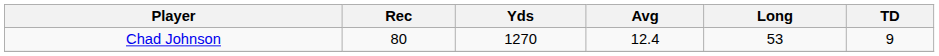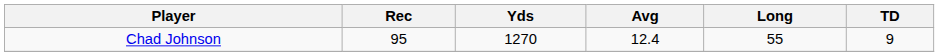(399, 39) 80 -> (399, 39) 95
(775, 39) 53 -> (775, 39) 55
